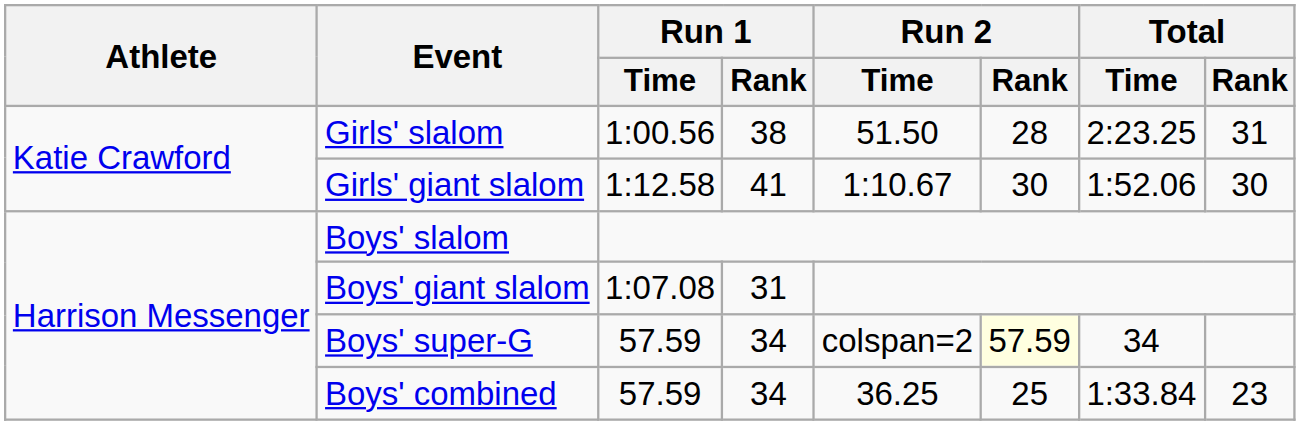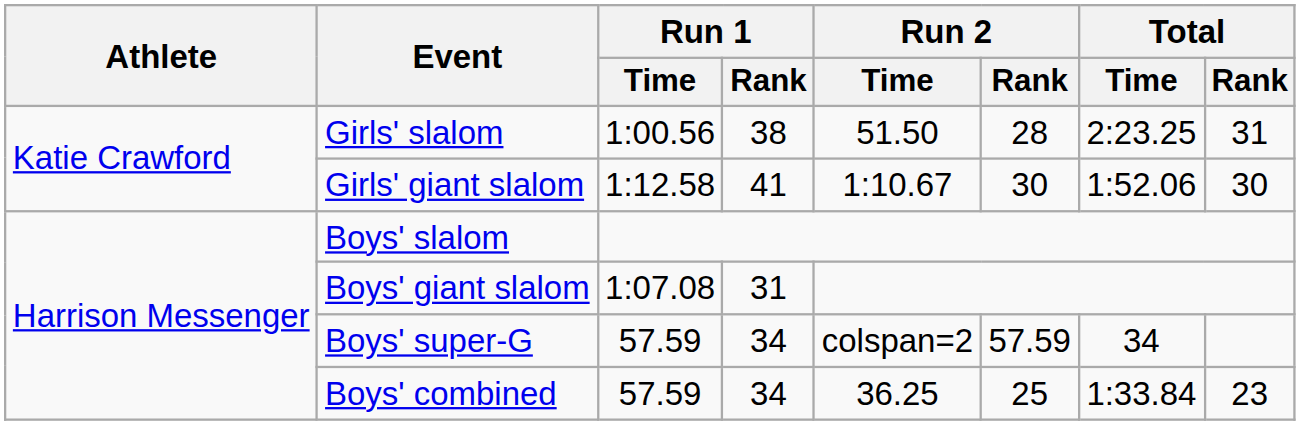(1030, 341) lightyellow background -> (1030, 341) no background
